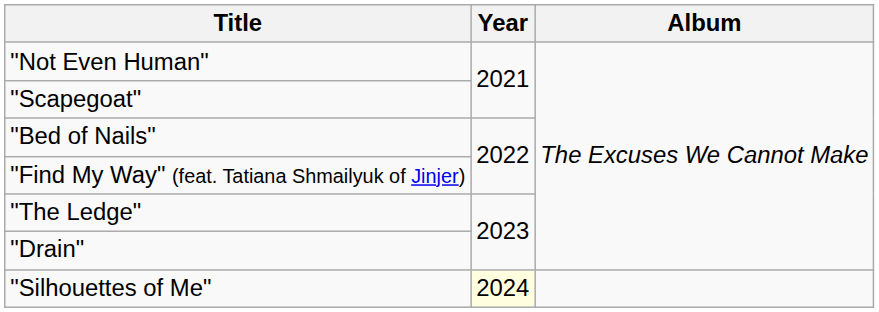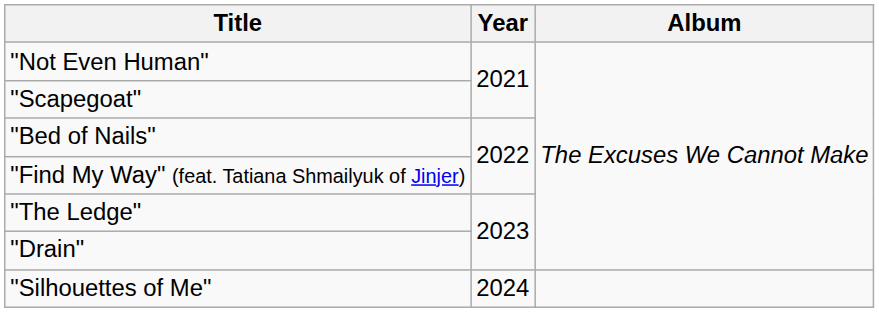(503, 288) lightyellow background -> (503, 288) no background
